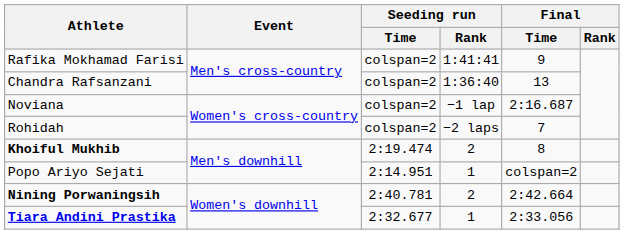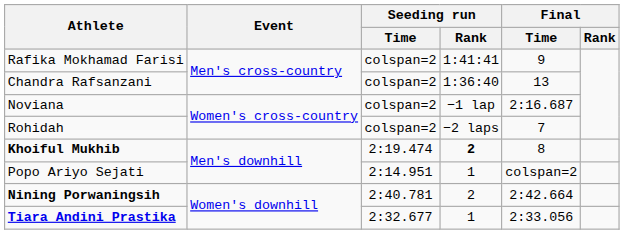(471, 150) normal -> (471, 150) bold
